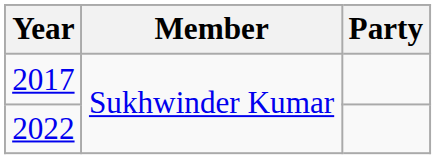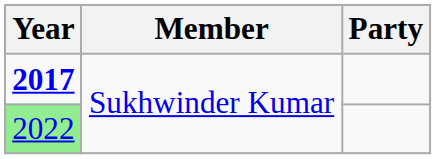(43, 78) normal -> (43, 78) bold
(43, 128) no background -> (43, 128) lightgreen background
